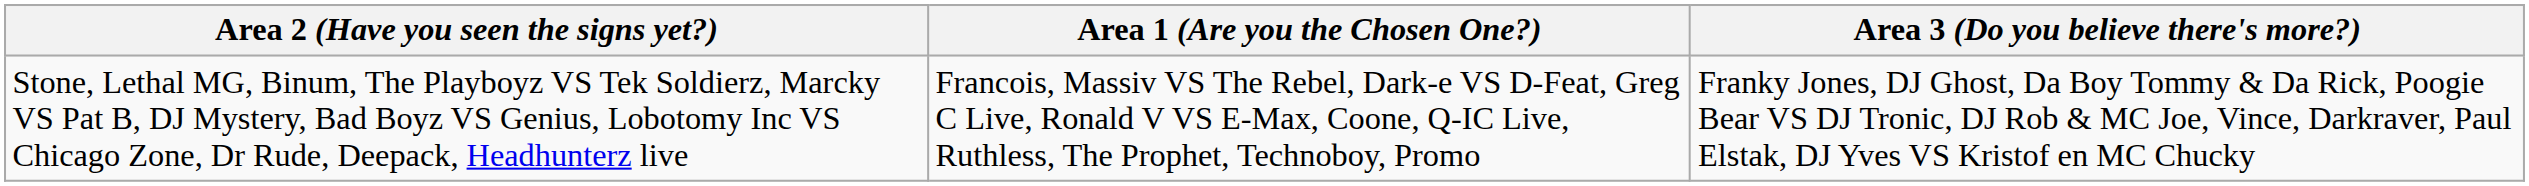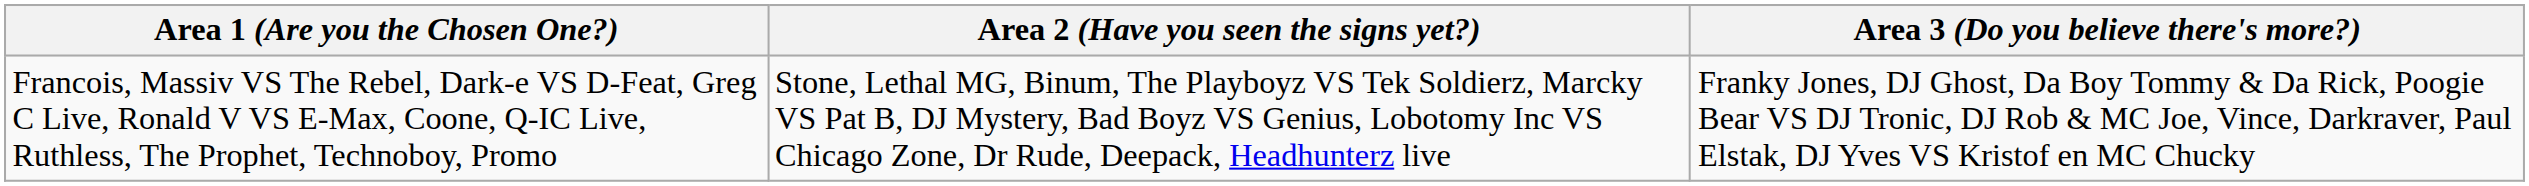columns swapped: (1309, 30) <-> (467, 30)
